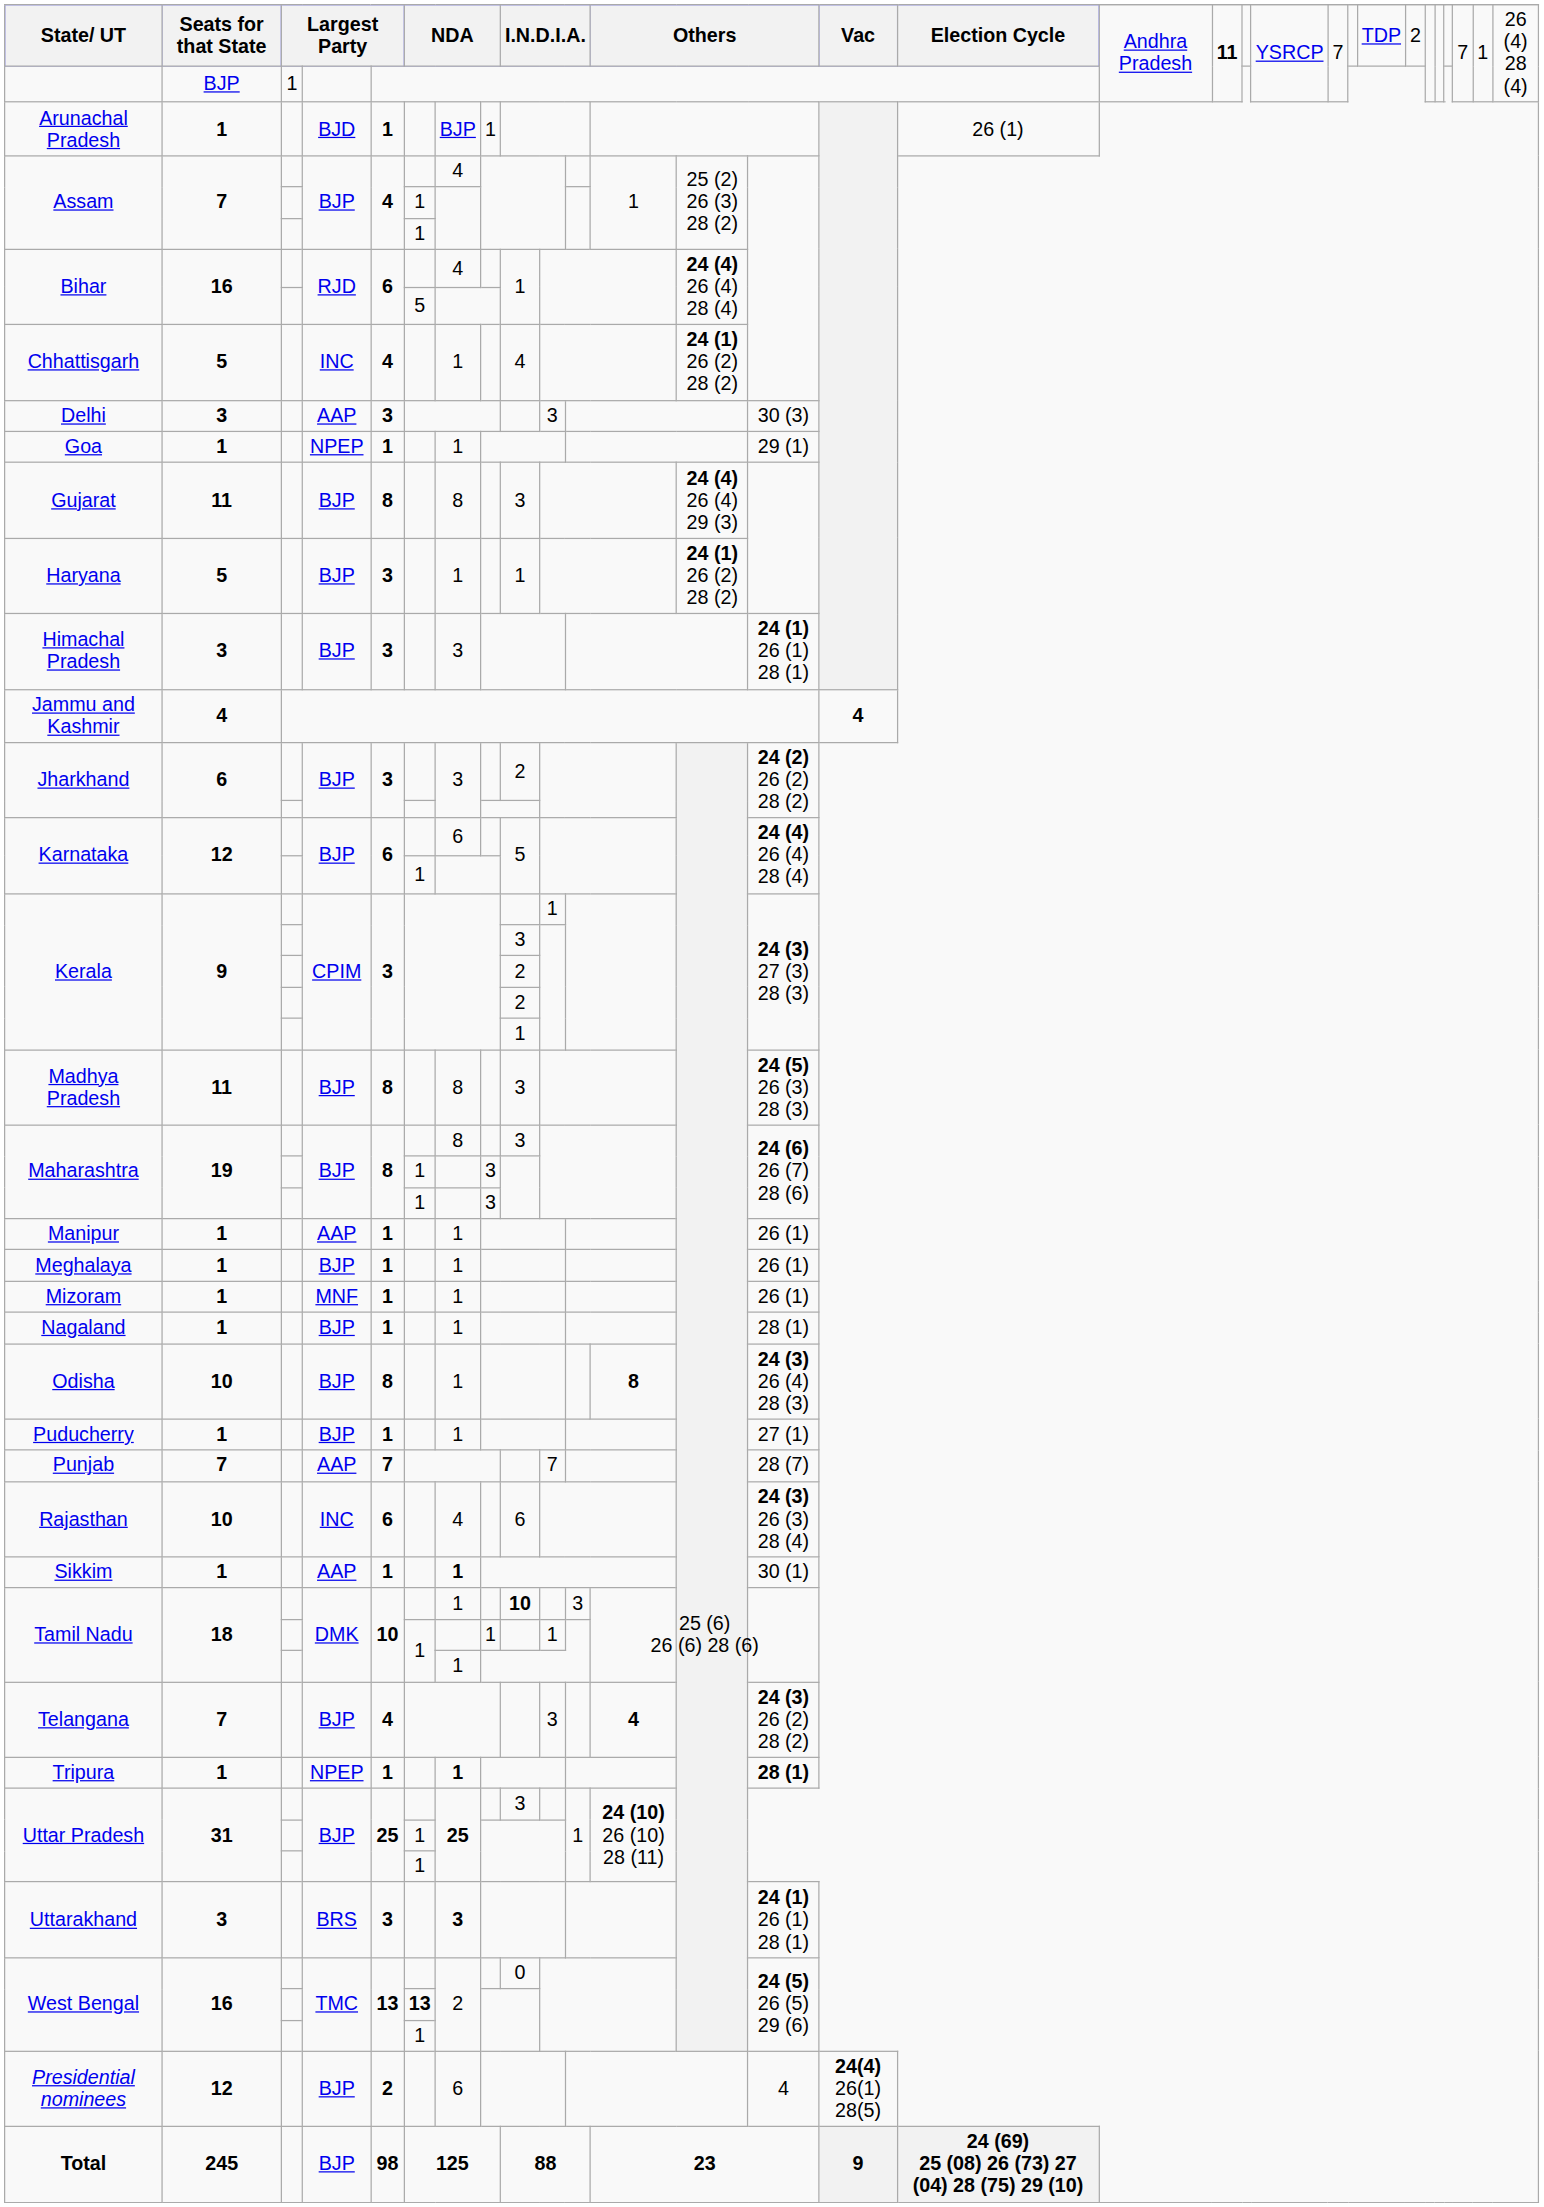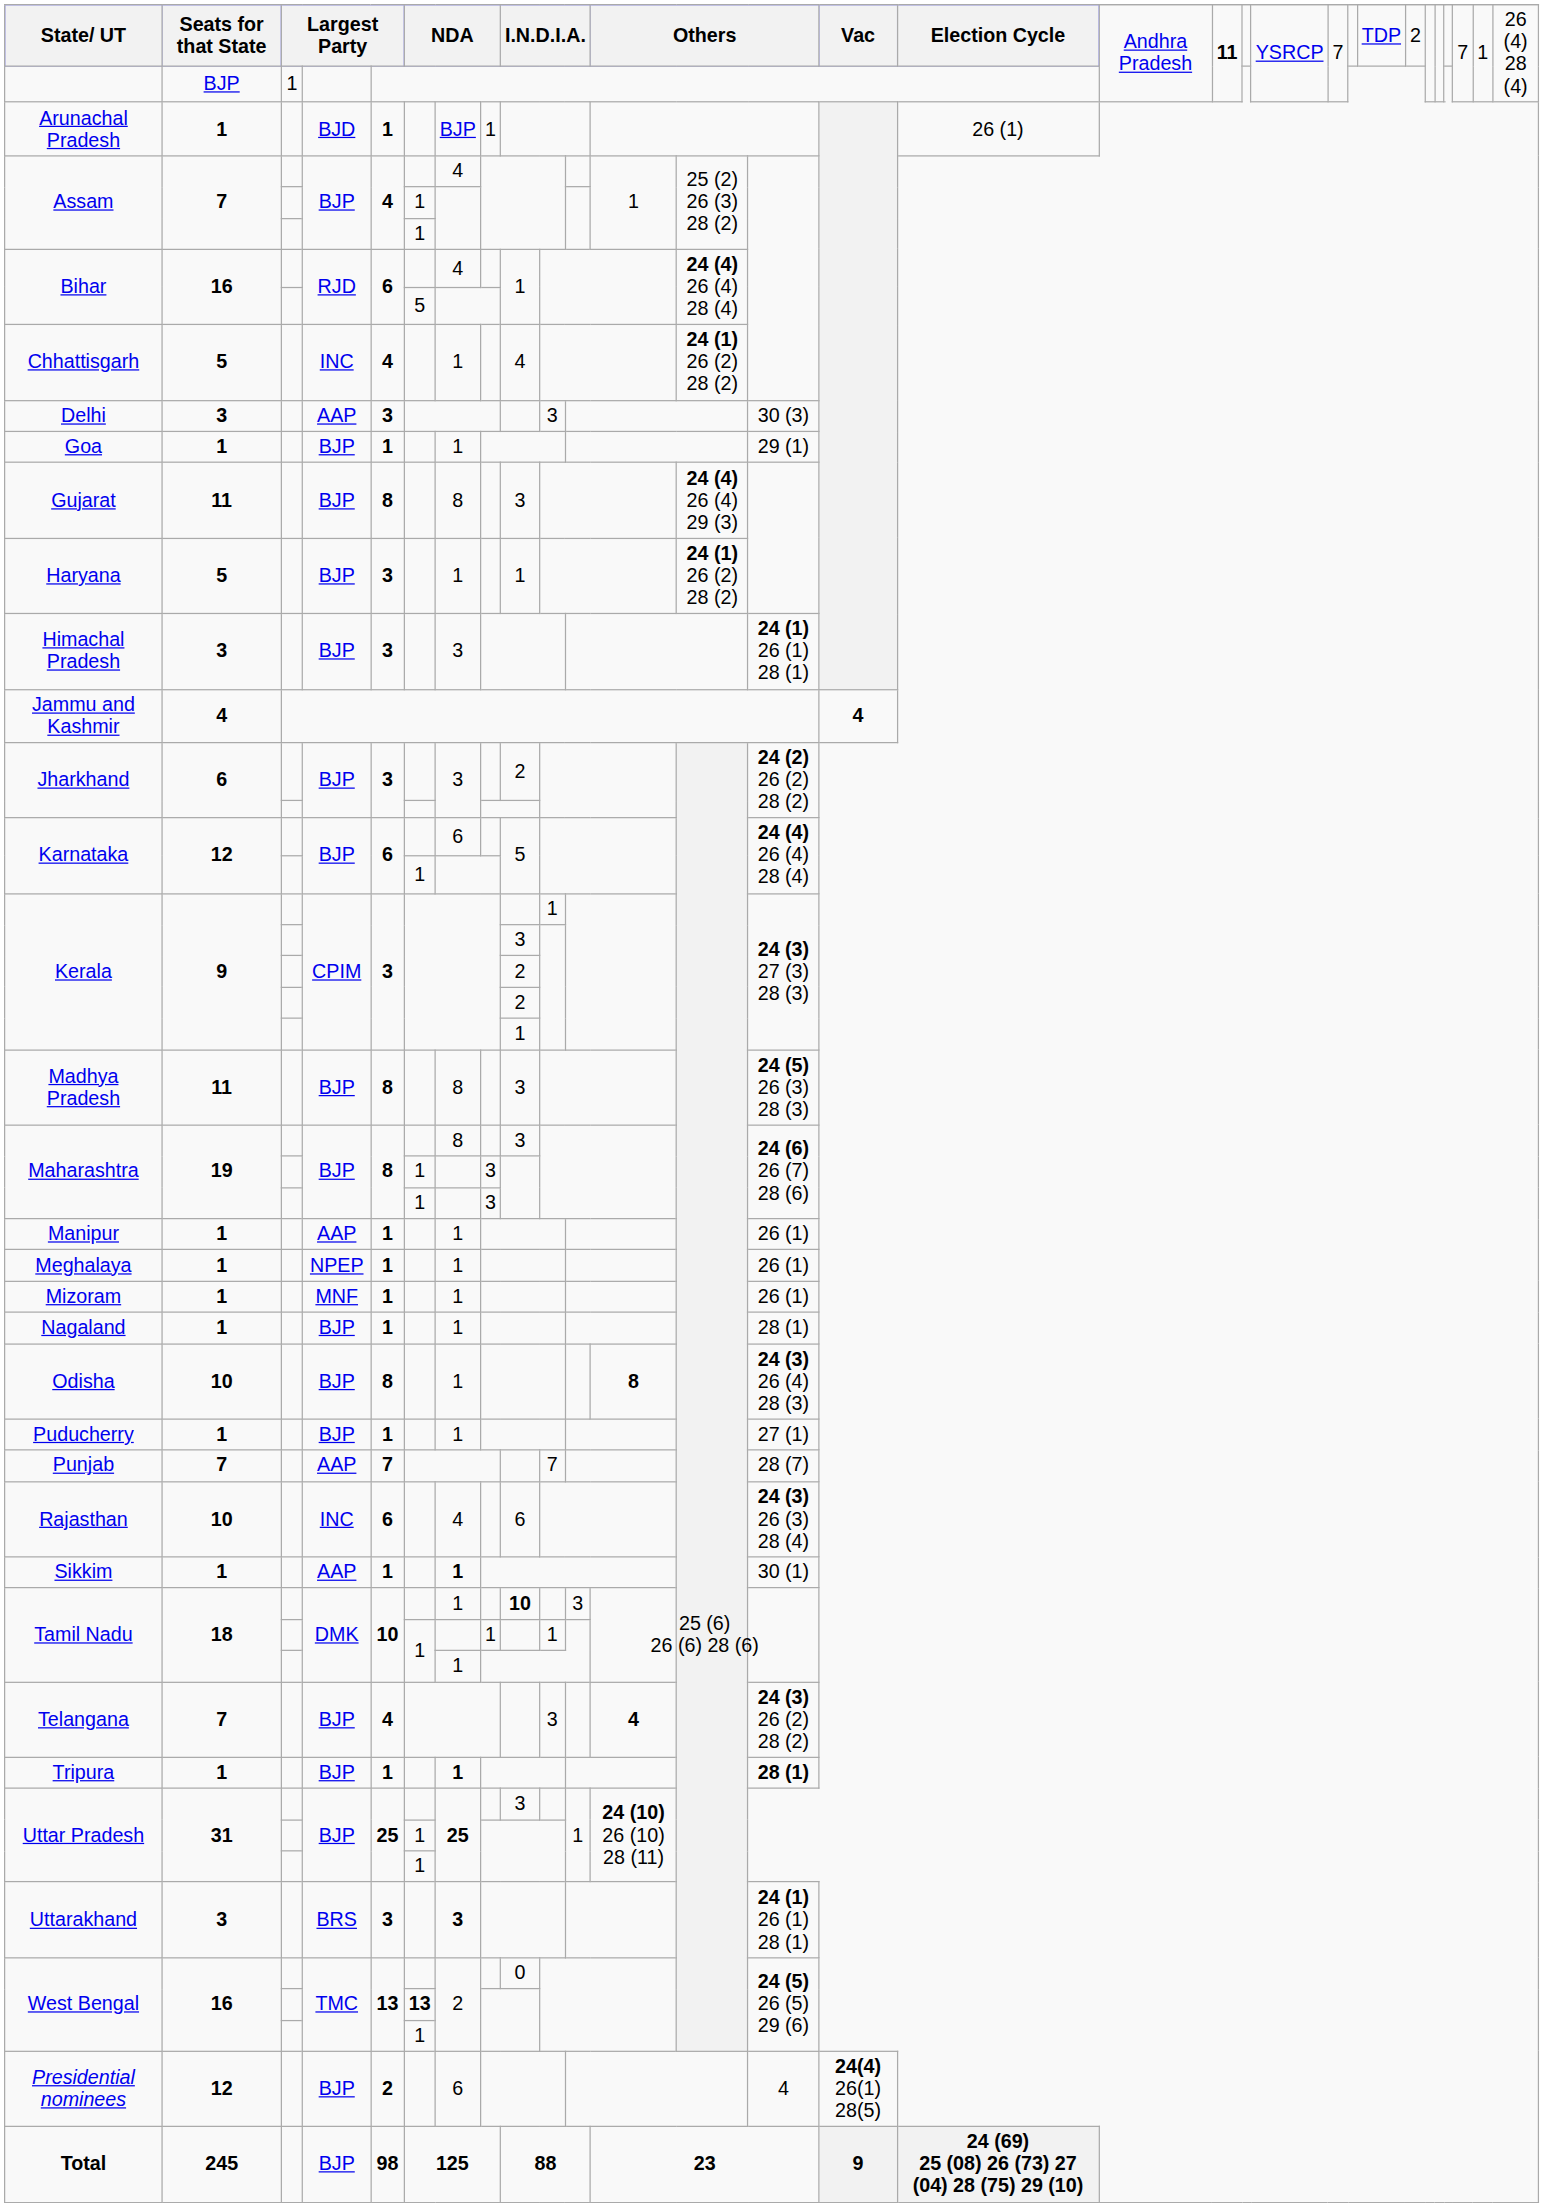(337, 446) NPEP -> (337, 446) BJP
(337, 1265) BJP -> (337, 1265) NPEP
(337, 1772) NPEP -> (337, 1772) BJP
